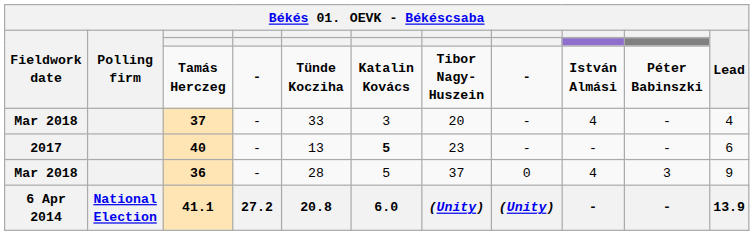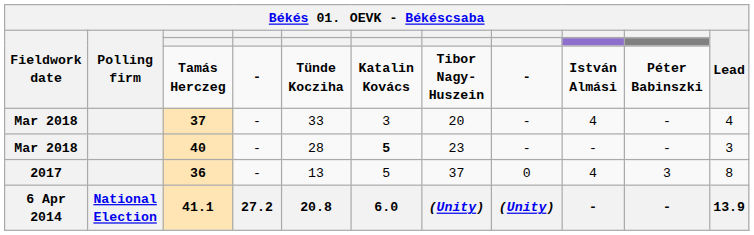(46, 147) 2017 -> (46, 147) Mar 2018
(316, 147) 13 -> (316, 147) 28
(729, 147) 6 -> (729, 147) 3
(46, 173) Mar 2018 -> (46, 173) 2017
(316, 173) 28 -> (316, 173) 13
(729, 173) 9 -> (729, 173) 8
